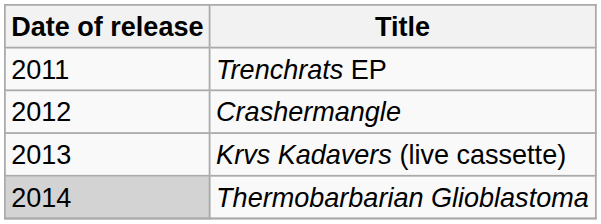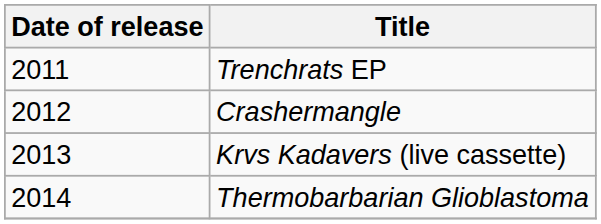(41, 198) lightgrey background -> (41, 198) no background
